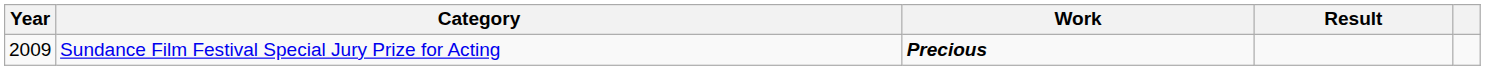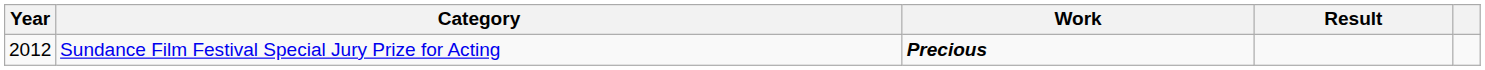(30, 49) 2009 -> (30, 49) 2012
